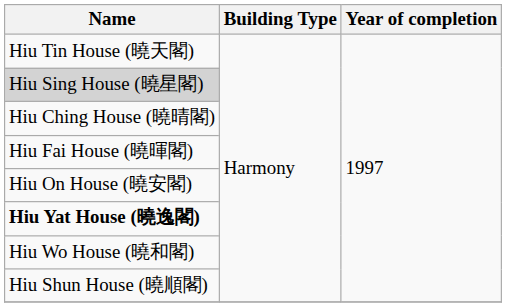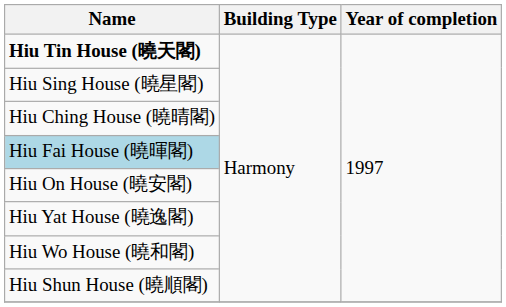(102, 50) normal -> (105, 50) bold
(106, 84) lightgrey background -> (106, 84) no background
(101, 151) no background -> (101, 151) lightblue background
(104, 218) bold -> (101, 218) normal
